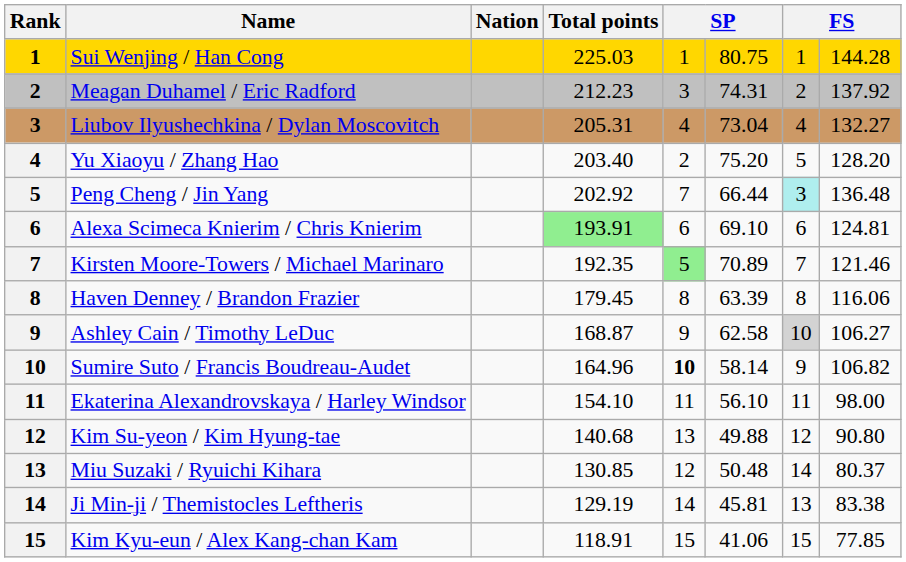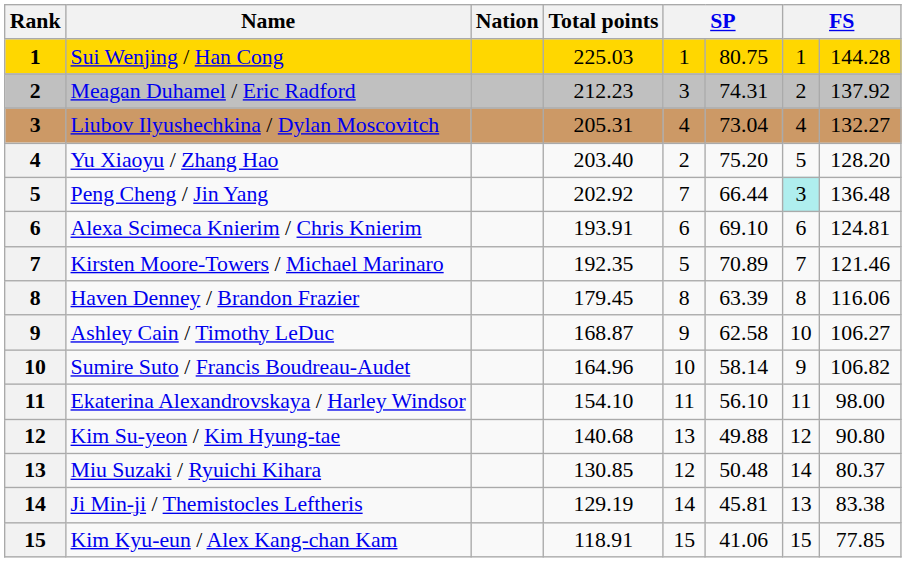(604, 228) lightgreen background -> (604, 228) no background
(684, 263) lightgreen background -> (684, 263) no background
(801, 332) lightgrey background -> (801, 332) no background
(684, 366) bold -> (684, 366) normal
